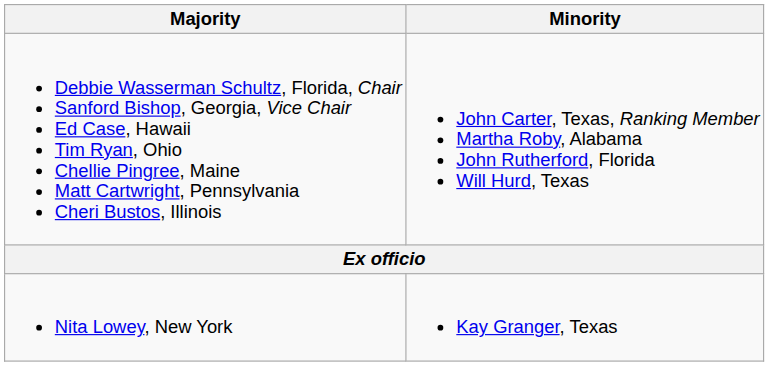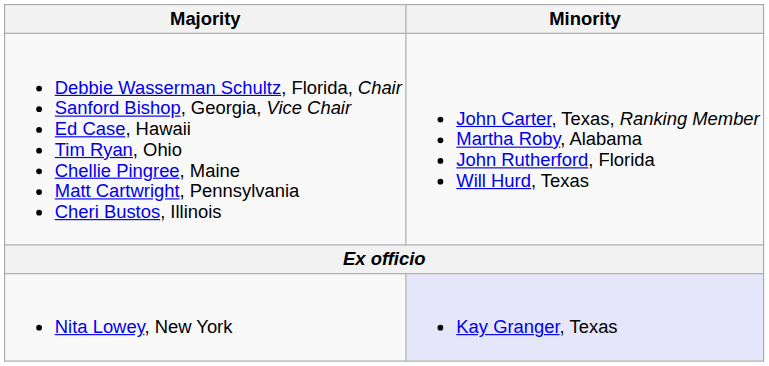(585, 328) no background -> (585, 328) lavender background
